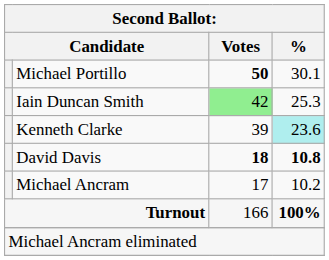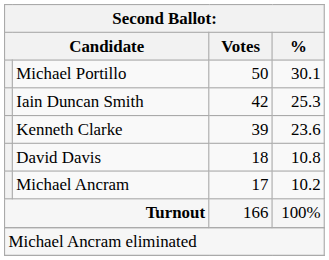(260, 74) bold -> (260, 74) normal
(260, 102) lightgreen background -> (260, 102) no background
(306, 129) paleturquoise background -> (306, 129) no background
(260, 157) bold -> (260, 157) normal
(306, 157) bold -> (306, 157) normal
(300, 213) bold -> (301, 213) normal
